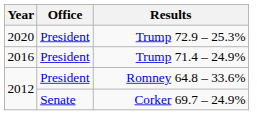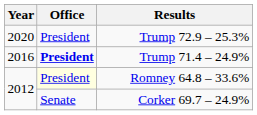(65, 57) normal -> (67, 57) bold
(65, 78) no background -> (65, 78) lightyellow background
